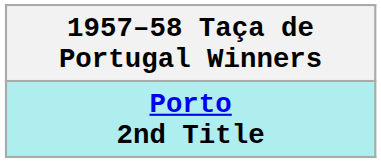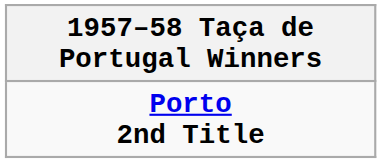(191, 120) paleturquoise background -> (191, 120) no background
